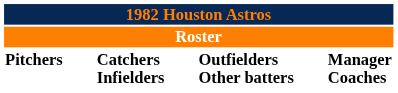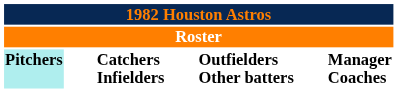(34, 59) no background -> (34, 59) paleturquoise background
